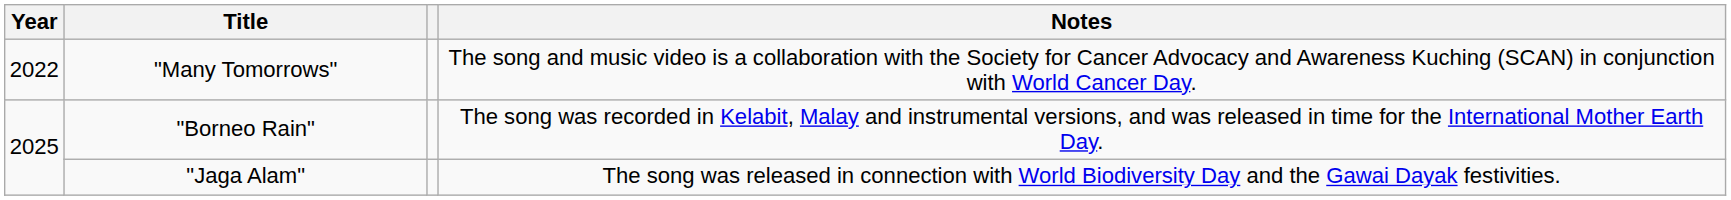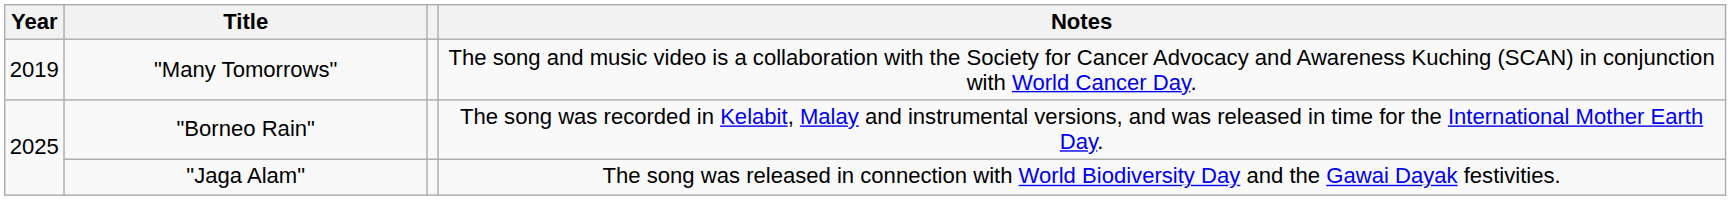(34, 69) 2022 -> (34, 69) 2019
